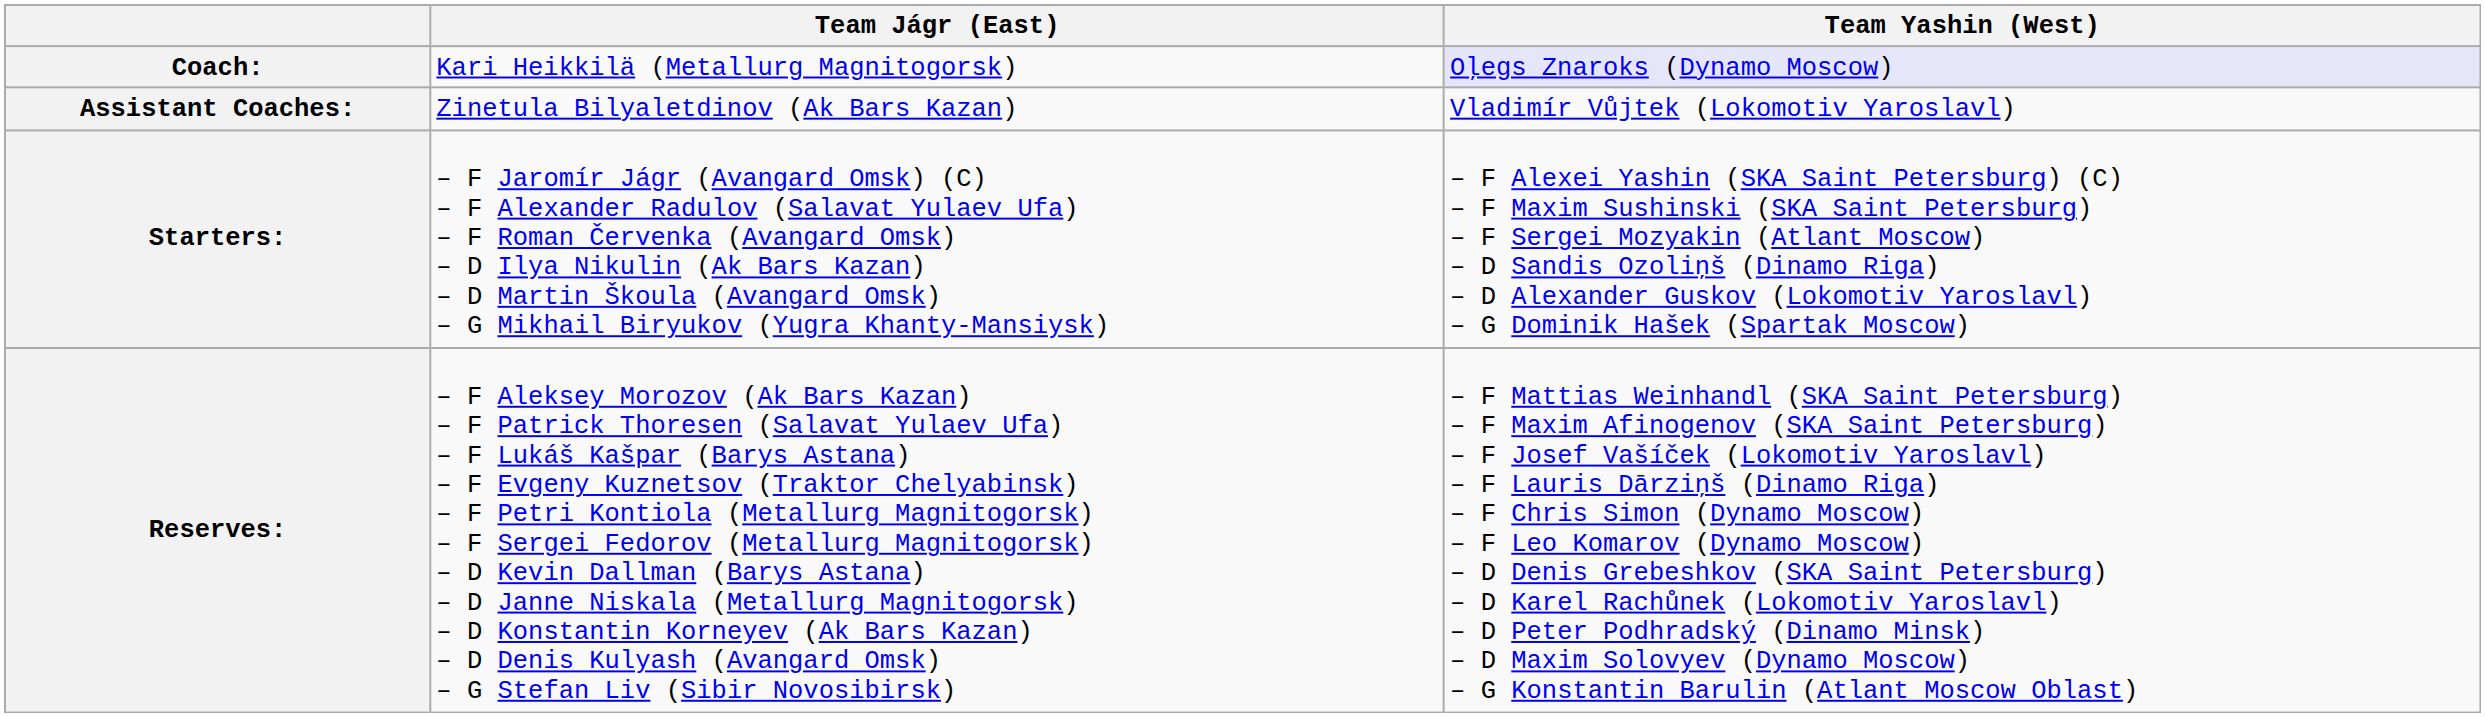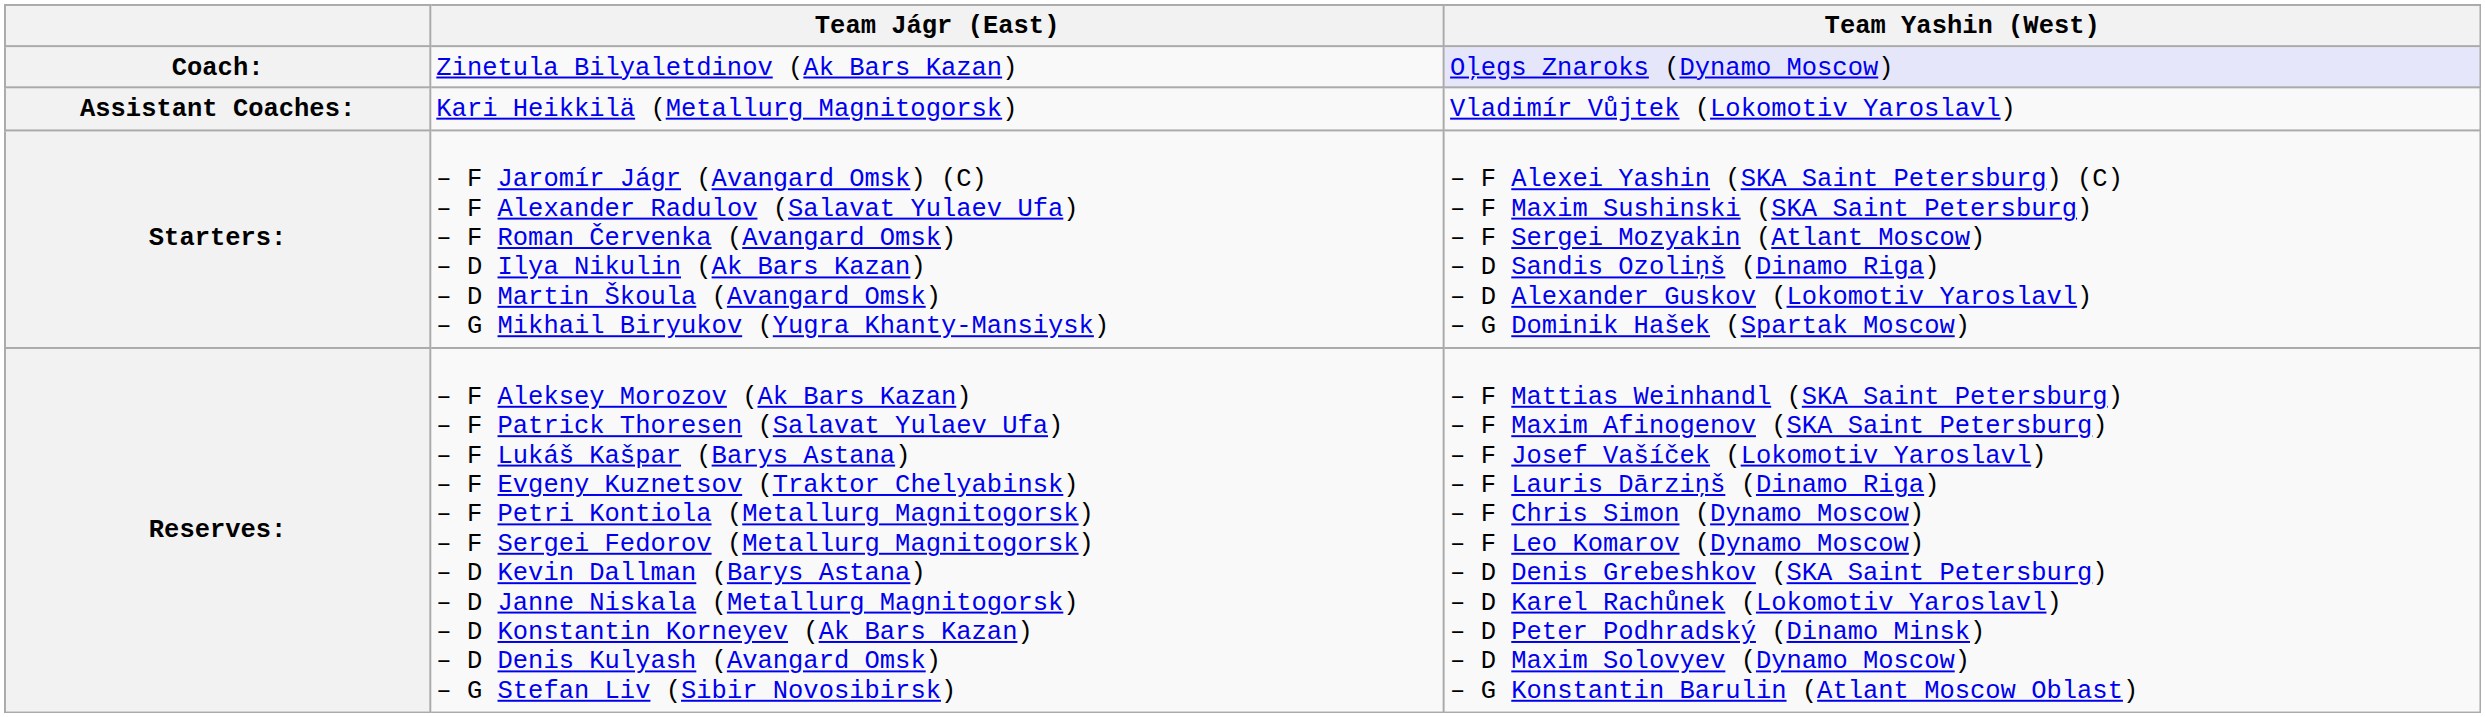(727, 67) Kari Heikkilä (Metallurg Magnitogorsk) -> (727, 67) Zinetula Bilyaletdinov (Ak Bars Kazan)
(727, 109) Zinetula Bilyaletdinov (Ak Bars Kazan) -> (727, 109) Kari Heikkilä (Metallurg Magnitogorsk)
